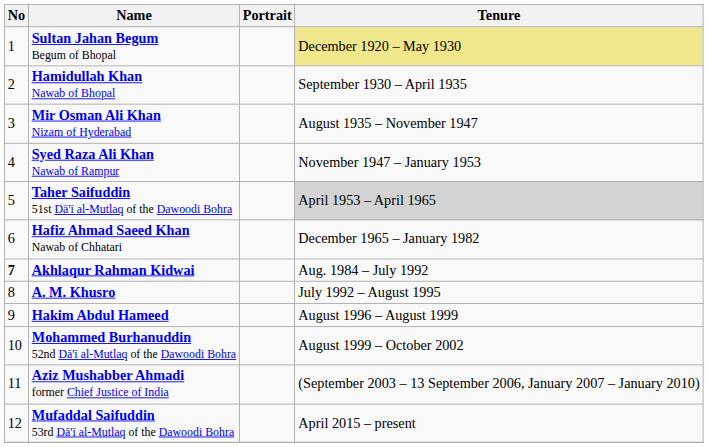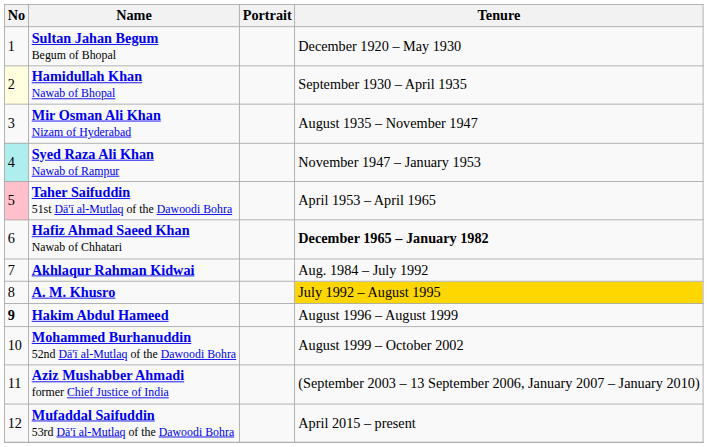(380, 46) khaki background -> (380, 46) no background
(11, 84) no background -> (11, 84) lightyellow background
(11, 162) no background -> (11, 162) paleturquoise background
(11, 200) no background -> (11, 200) pink background
(367, 200) lightgrey background -> (367, 200) no background
(389, 239) normal -> (393, 239) bold
(11, 269) bold -> (11, 269) normal
(369, 292) no background -> (369, 292) gold background
(11, 315) normal -> (11, 315) bold
